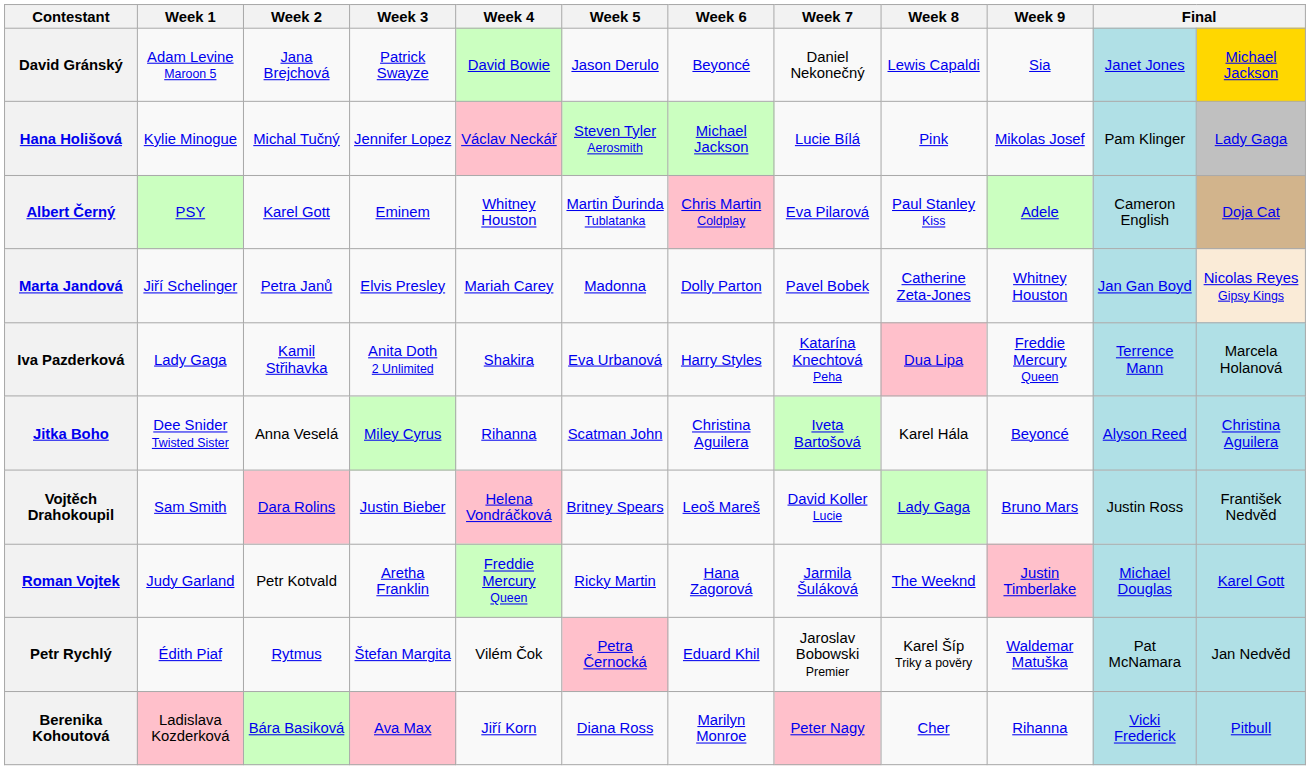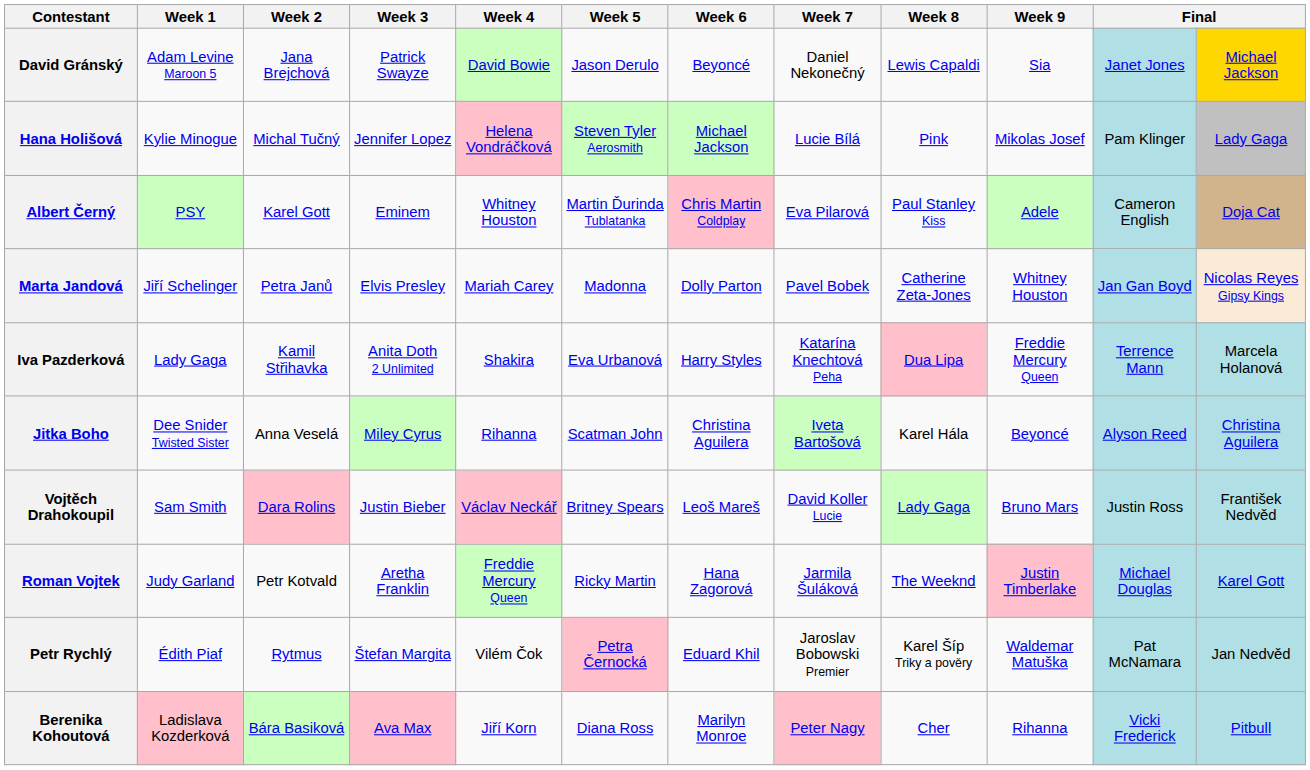(509, 139) Václav Neckář -> (509, 139) Helena Vondráčková
(509, 507) Helena Vondráčková -> (509, 507) Václav Neckář
